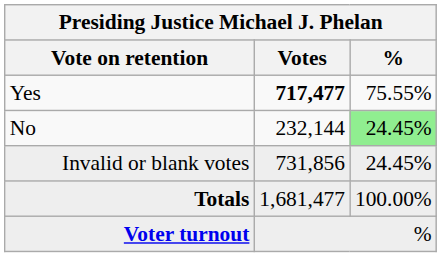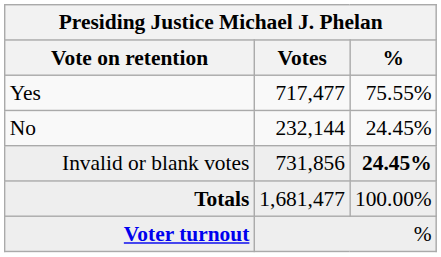(310, 93) bold -> (310, 93) normal
(399, 128) lightgreen background -> (399, 128) no background
(399, 163) normal -> (397, 163) bold
